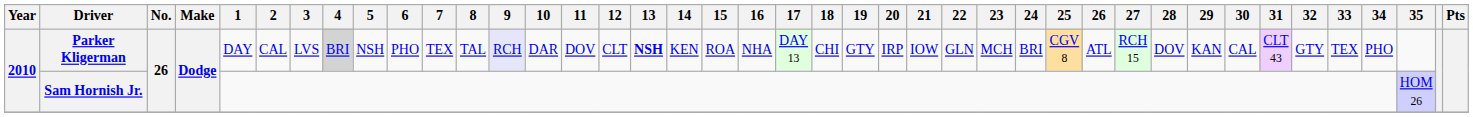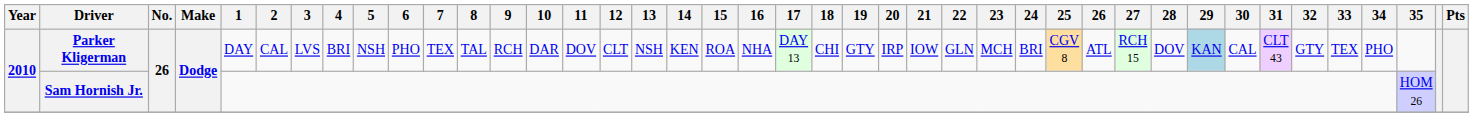(338, 49) lightgrey background -> (338, 49) no background
(507, 49) lavender background -> (508, 49) no background
(649, 49) bold -> (649, 49) normal
(1206, 49) no background -> (1206, 49) lightblue background
